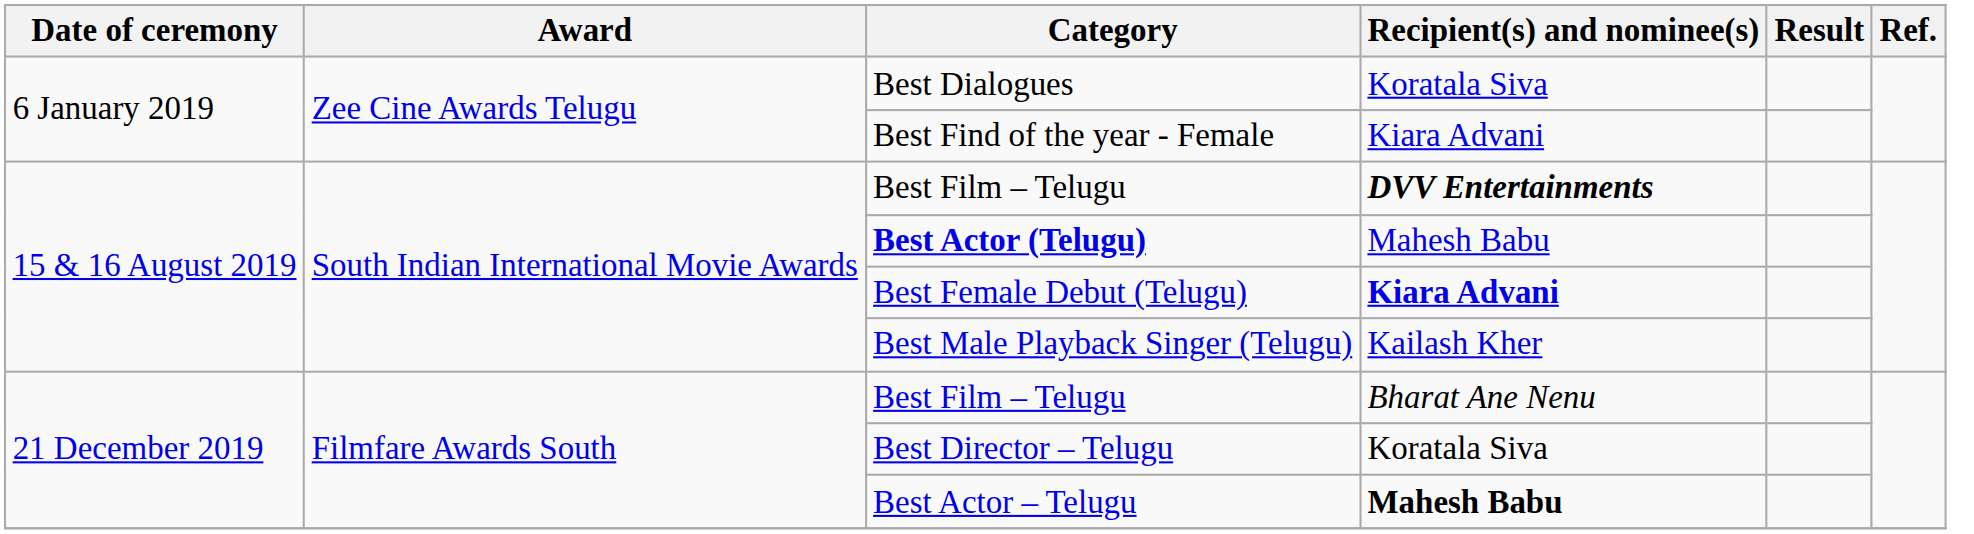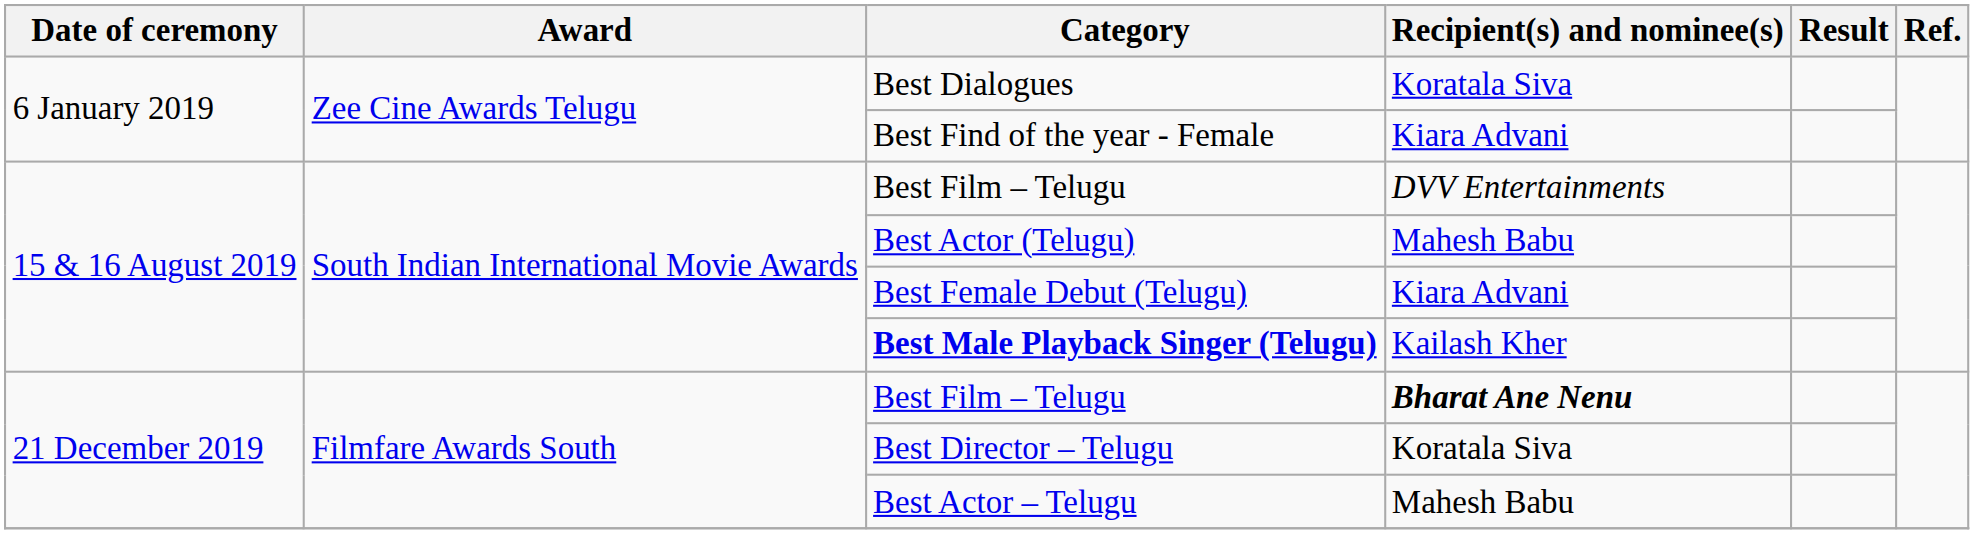(1510, 187) bold -> (1528, 187) normal
(1010, 239) bold -> (1004, 239) normal
(1463, 291) bold -> (1480, 291) normal
(1113, 344) normal -> (1125, 344) bold
(1482, 396) normal -> (1512, 396) bold
(1465, 501) bold -> (1483, 501) normal
